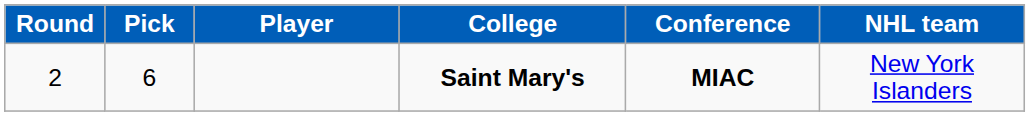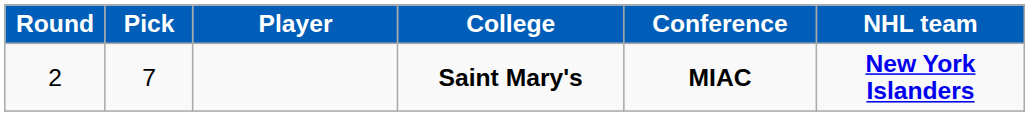(149, 76) 6 -> (149, 76) 7
(922, 76) normal -> (920, 76) bold
